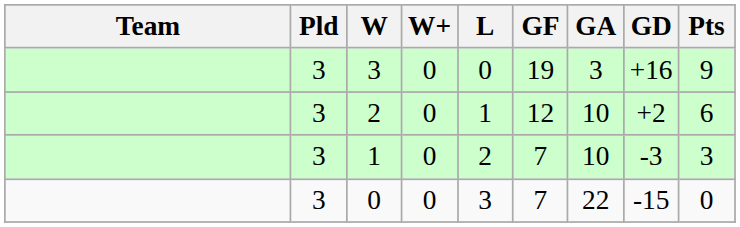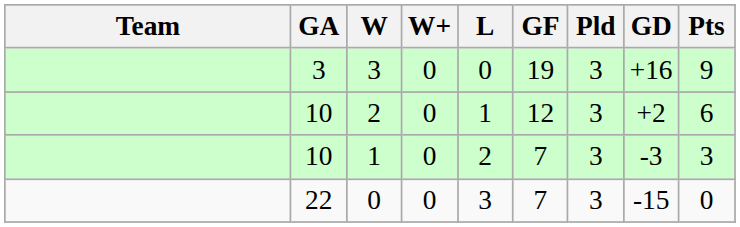columns swapped: (319, 26) <-> (596, 26)
